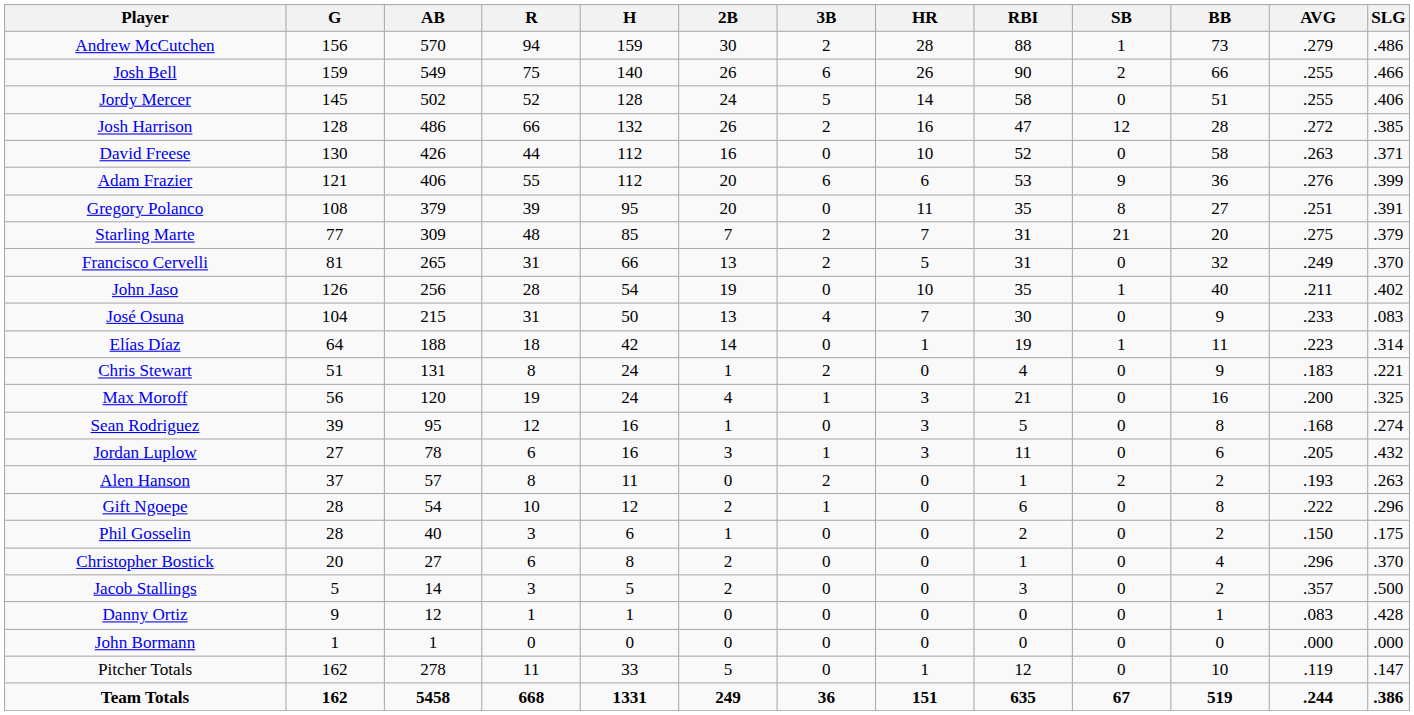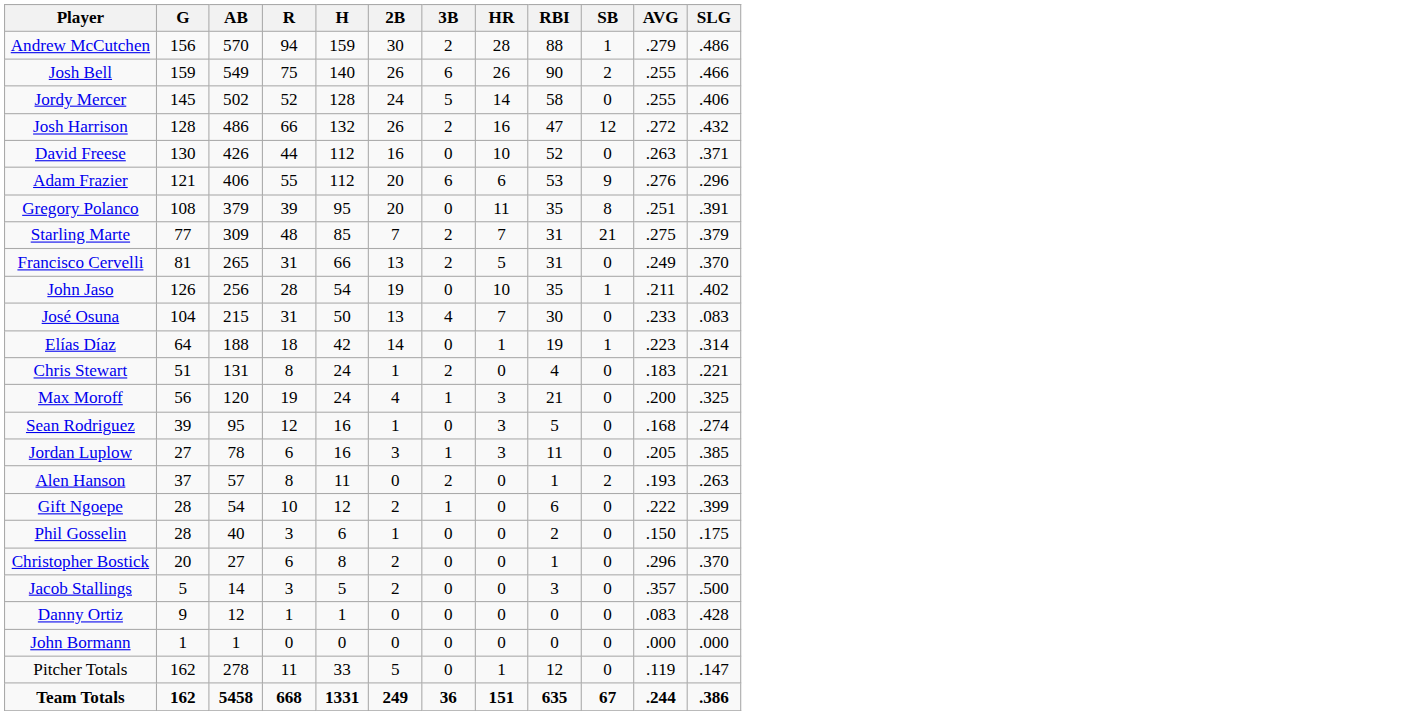- column: (1220, 18)
(1388, 126) .385 -> (714, 126) .432
(1388, 180) .399 -> (714, 180) .296
(1388, 452) .432 -> (714, 452) .385
(1388, 506) .296 -> (714, 506) .399
